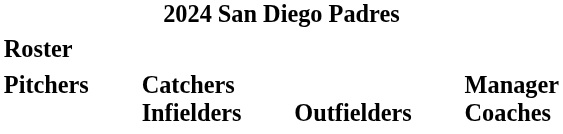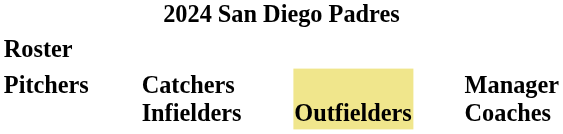(353, 113) no background -> (353, 113) khaki background
